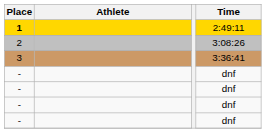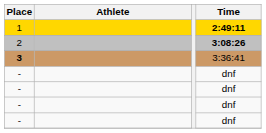(19, 27) bold -> (19, 27) normal
(229, 27) normal -> (229, 27) bold
(229, 43) normal -> (229, 43) bold
(19, 58) normal -> (19, 58) bold
